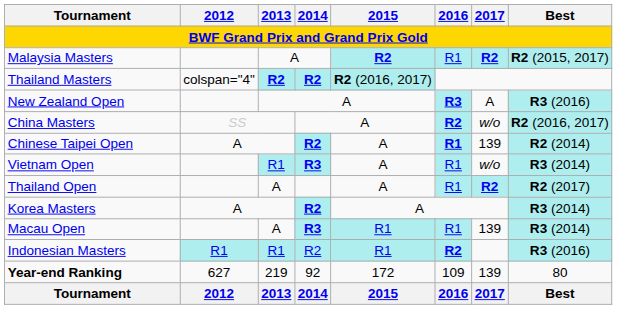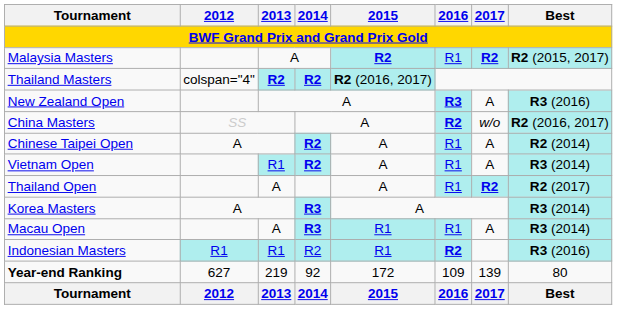(453, 144) bold -> (453, 144) normal
(490, 144) 139 -> (490, 144) A
(313, 165) R3 -> (313, 165) R2
(490, 165) w/o -> (490, 165) A
(313, 208) R2 -> (313, 208) R3
(490, 229) 139 -> (490, 229) A
